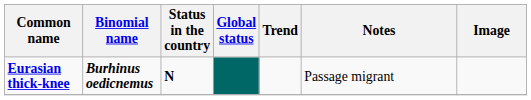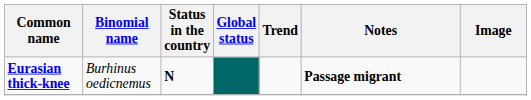(120, 75) bold -> (118, 75) normal
(349, 75) normal -> (353, 75) bold
